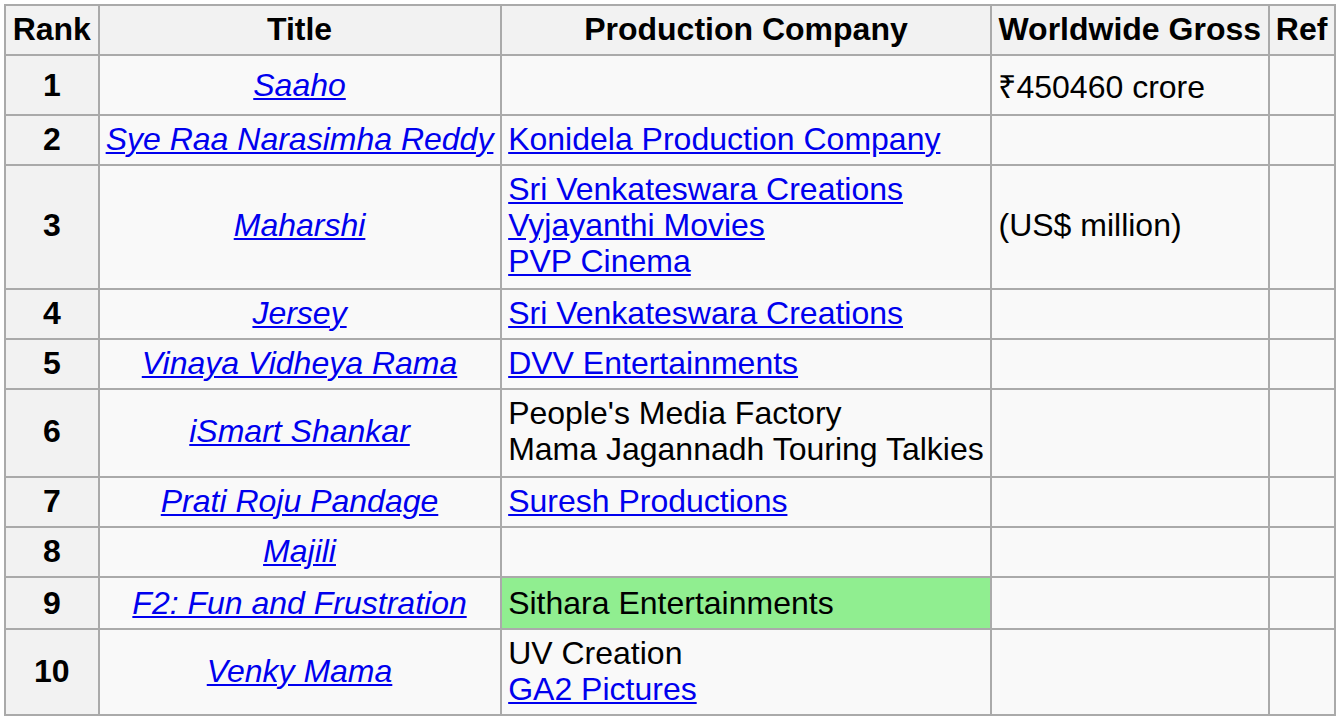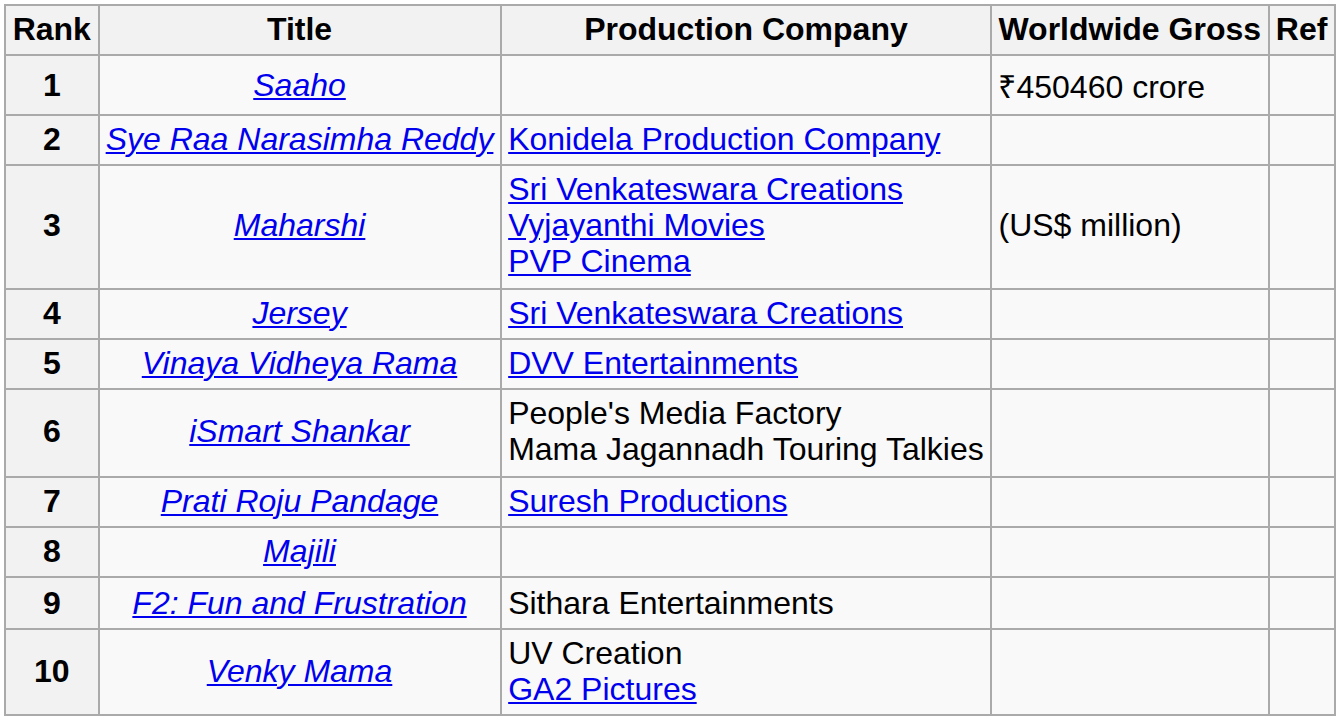(671, 602) lightgreen background -> (671, 602) no background
